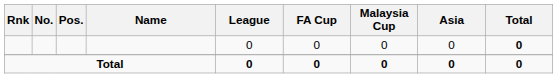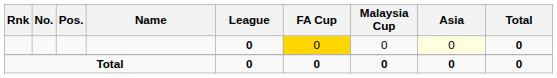(249, 45) normal -> (249, 45) bold
(317, 45) no background -> (317, 45) gold background
(452, 45) no background -> (452, 45) lightyellow background
